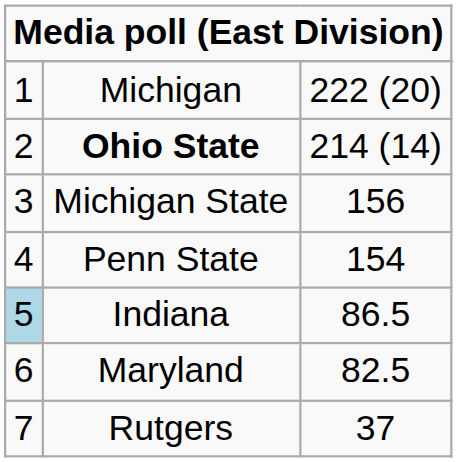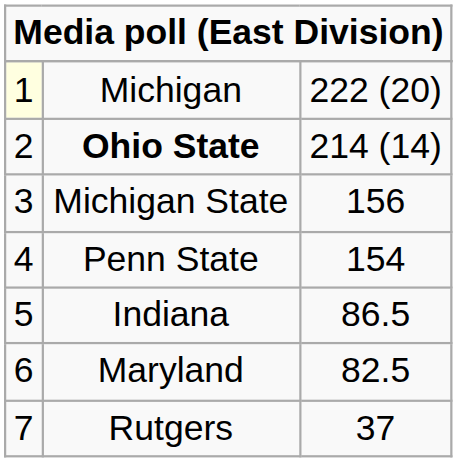(24, 89) no background -> (24, 89) lightyellow background
(24, 314) lightblue background -> (24, 314) no background
